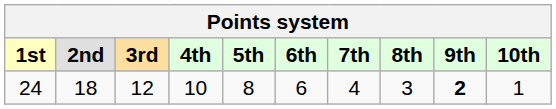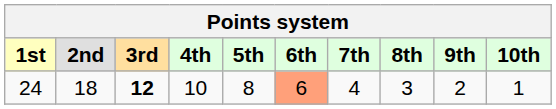(142, 88) normal -> (142, 88) bold
(301, 88) no background -> (301, 88) lightsalmon background
(460, 88) bold -> (460, 88) normal
